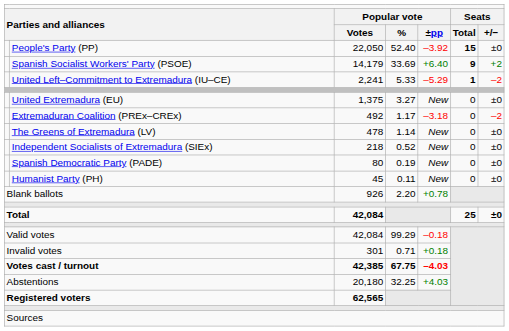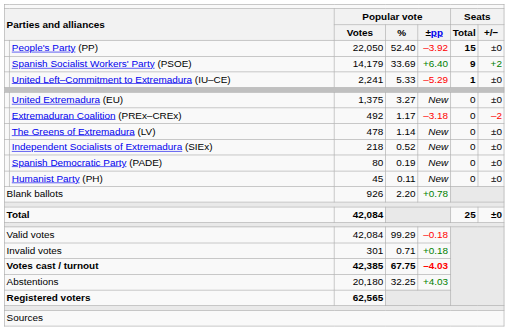(496, 79) –2 -> (496, 79) ±0
